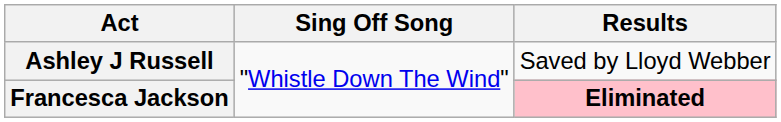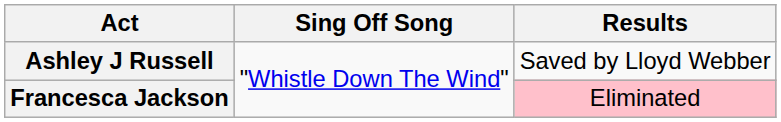(645, 98) bold -> (645, 98) normal
